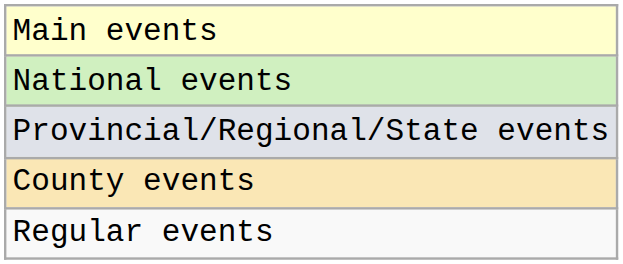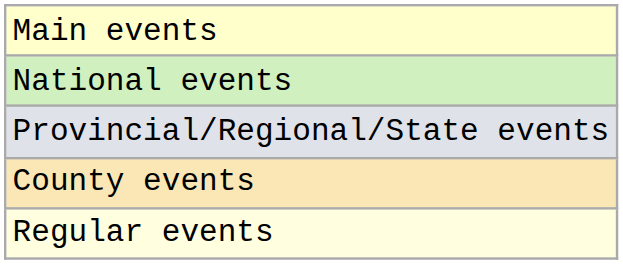(143, 233) no background -> (143, 233) lightyellow background
